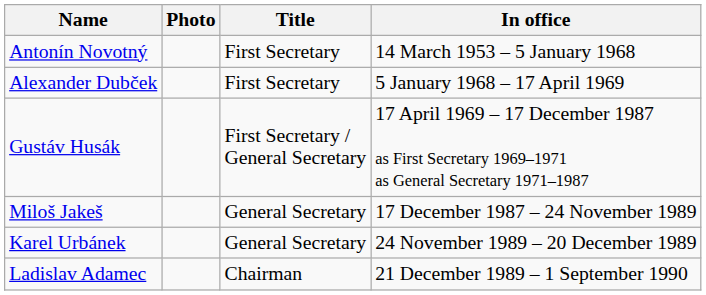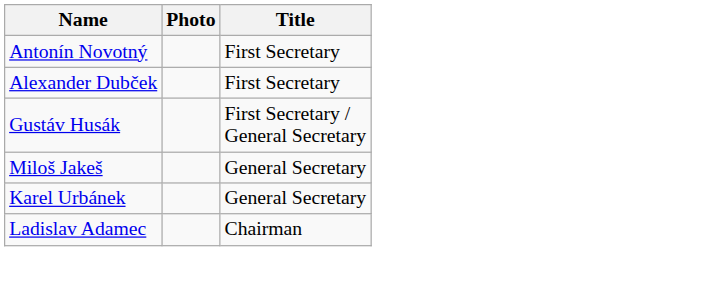- column: (536, 20)
